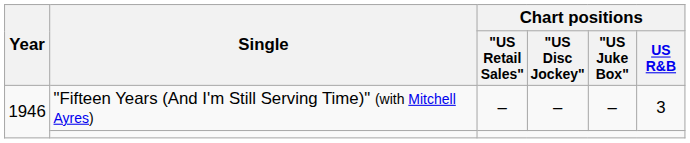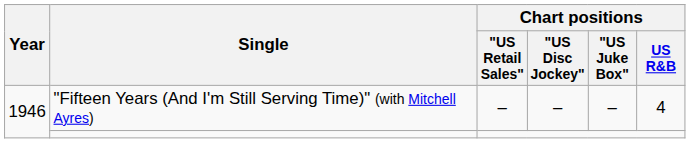(661, 107) 3 -> (661, 107) 4
